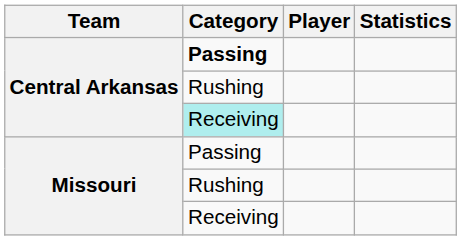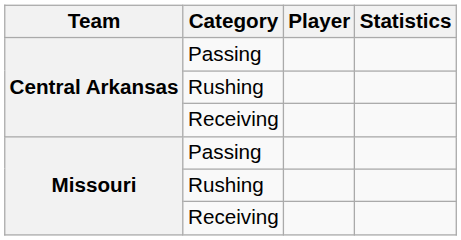(228, 54) bold -> (225, 54) normal
(233, 119) paleturquoise background -> (233, 119) no background
